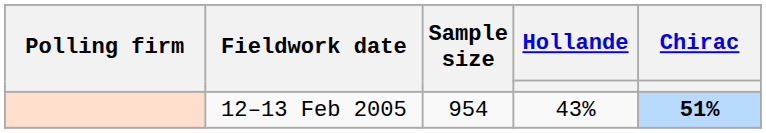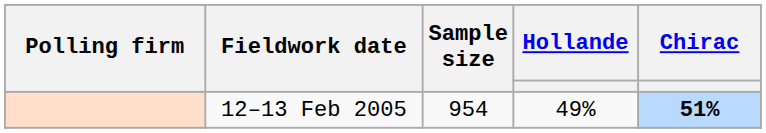(576, 109) 43% -> (576, 109) 49%
